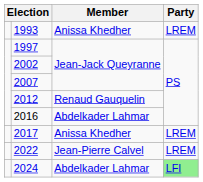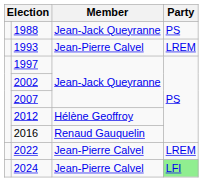+ row: (26, 30)
(93, 30) Anissa Khedher -> (99, 47) Jean-Pierre Calvel
(100, 99) Renaud Gauquelin -> (94, 116) Hélène Geoffroy
(102, 116) Abdelkader Lahmar -> (100, 133) Renaud Gauquelin
- row: (26, 133)
(102, 168) Abdelkader Lahmar -> (99, 168) Jean-Pierre Calvel
